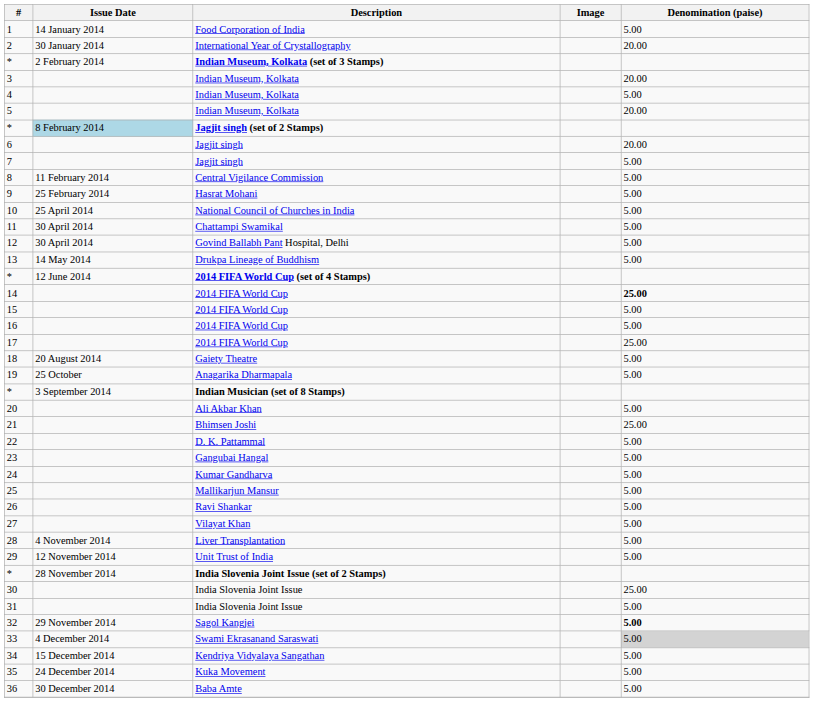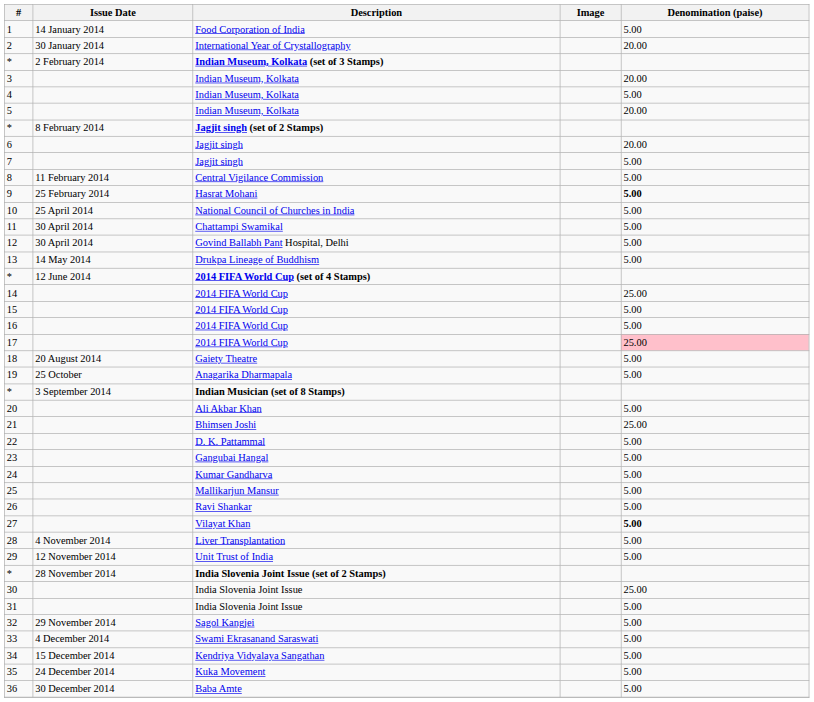(70, 128) lightblue background -> (70, 128) no background
(633, 194) normal -> (633, 194) bold
(635, 293) bold -> (635, 293) normal
(635, 342) no background -> (635, 342) pink background
(633, 524) normal -> (633, 524) bold
(633, 623) bold -> (633, 623) normal
(633, 639) lightgrey background -> (633, 639) no background
